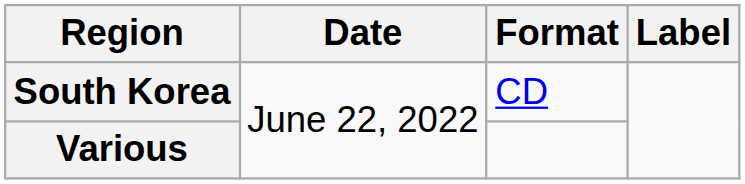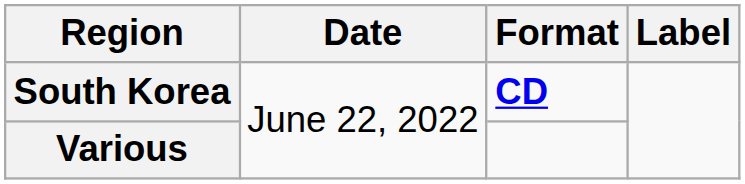(522, 91) normal -> (522, 91) bold
